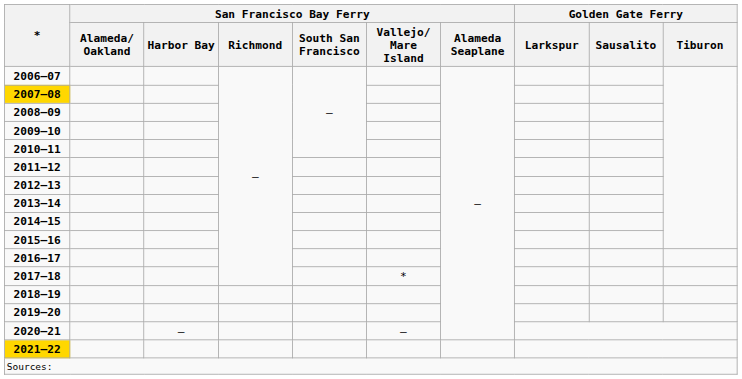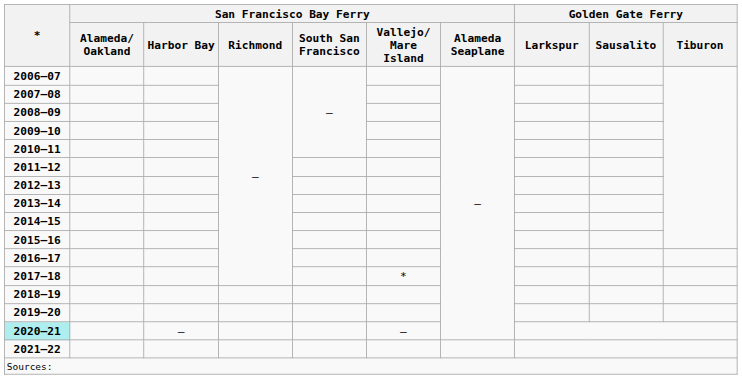(37, 94) gold background -> (37, 94) no background
(37, 331) no background -> (37, 331) paleturquoise background
(37, 349) gold background -> (37, 349) no background
